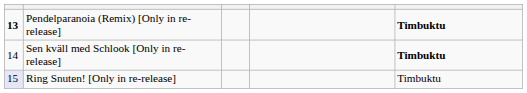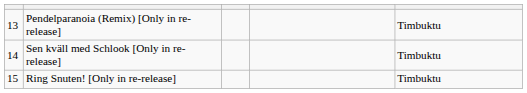(13, 24) bold -> (13, 24) normal
(421, 24) bold -> (419, 24) normal
(421, 55) bold -> (419, 55) normal
(13, 79) lavender background -> (13, 79) no background
